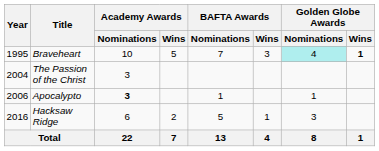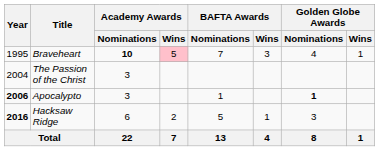(127, 54) normal -> (127, 54) bold
(174, 54) no background -> (174, 54) pink background
(314, 54) paleturquoise background -> (314, 54) no background
(360, 54) bold -> (360, 54) normal
(17, 96) normal -> (17, 96) bold
(127, 96) bold -> (127, 96) normal
(314, 96) normal -> (314, 96) bold
(17, 117) normal -> (17, 117) bold
